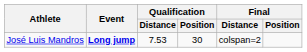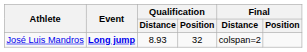(158, 40) 7.53 -> (158, 40) 8.93
(197, 40) 30 -> (197, 40) 32
